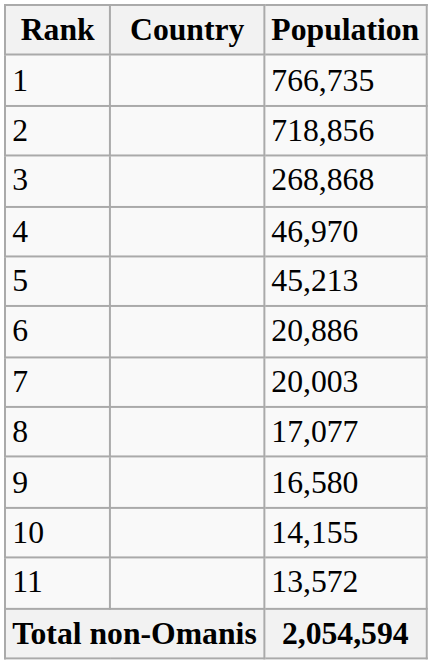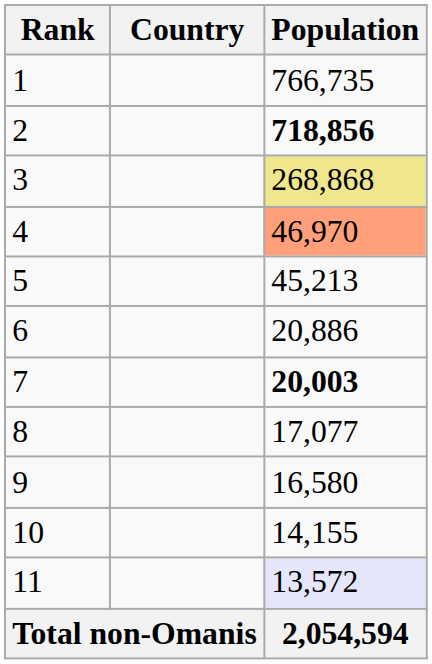(323, 130) normal -> (323, 130) bold
(323, 180) no background -> (323, 180) khaki background
(315, 230) no background -> (315, 230) lightsalmon background
(315, 381) normal -> (315, 381) bold
(315, 582) no background -> (315, 582) lavender background
